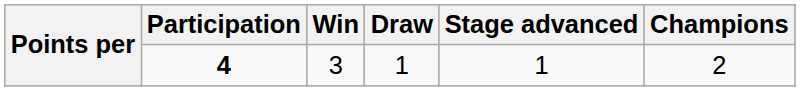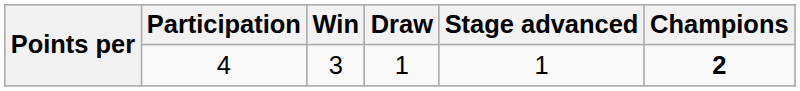(224, 65) bold -> (224, 65) normal
(719, 65) normal -> (719, 65) bold
